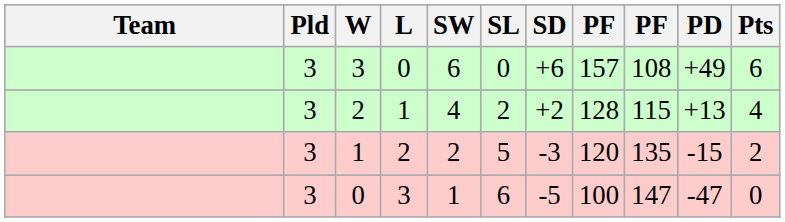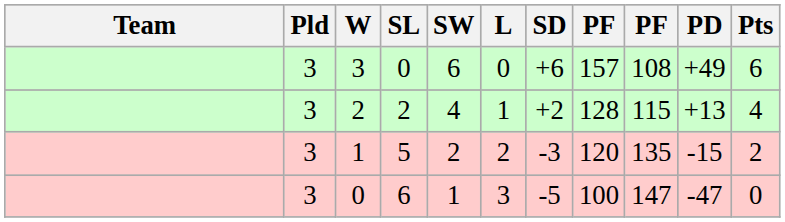columns swapped: (404, 25) <-> (503, 25)
